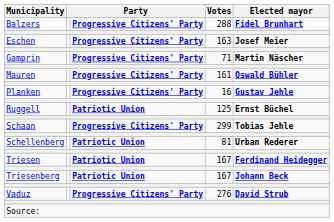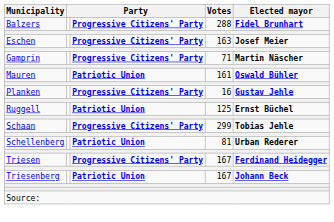(138, 75) Progressive Citizens' Party -> (109, 75) Patriotic Union
(109, 160) Patriotic Union -> (138, 160) Progressive Citizens' Party
- row: (18, 194)
